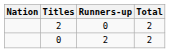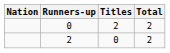columns swapped: (59, 12) <-> (105, 12)
